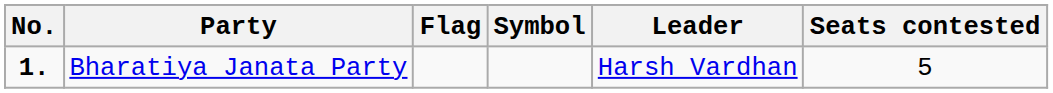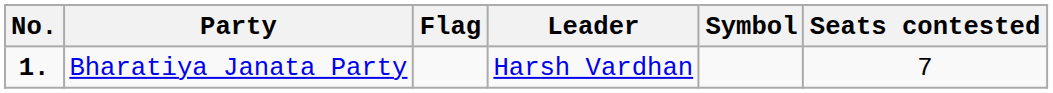columns swapped: (540, 26) <-> (698, 26)
(925, 68) 5 -> (925, 68) 7
